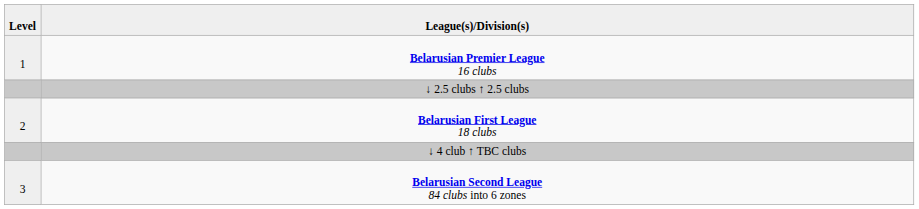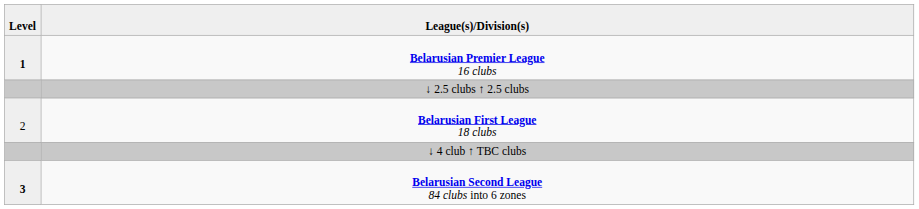(23, 64) normal -> (23, 64) bold
(23, 189) normal -> (23, 189) bold
